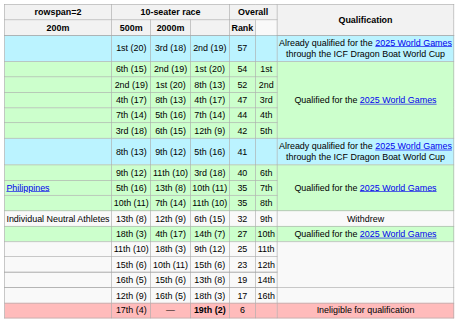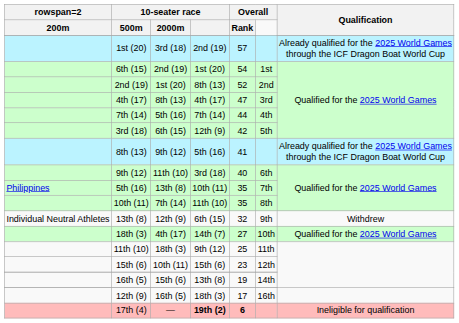(242, 311) normal -> (242, 311) bold
